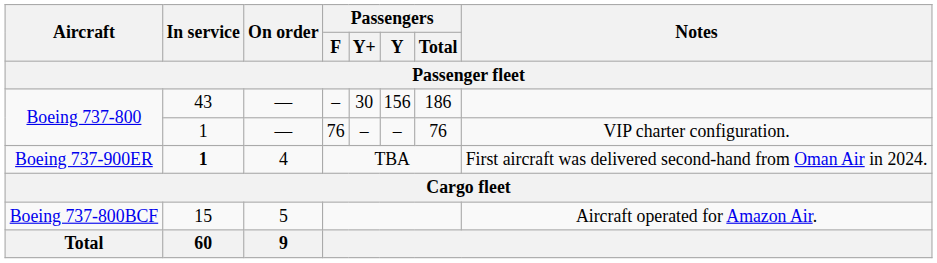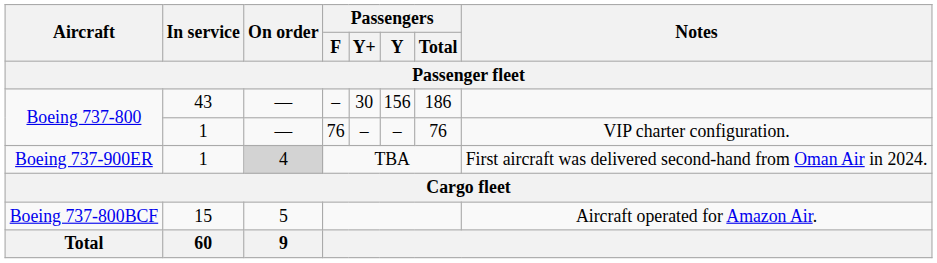(203, 159) bold -> (203, 159) normal
(283, 159) no background -> (283, 159) lightgrey background
